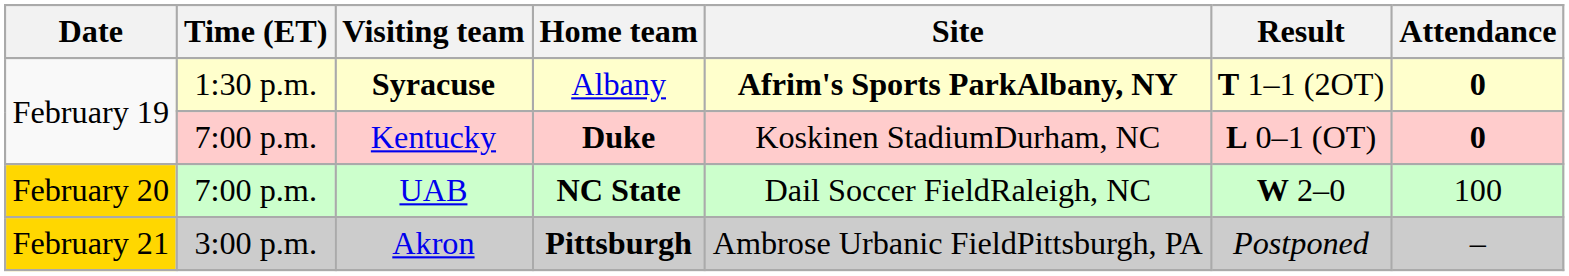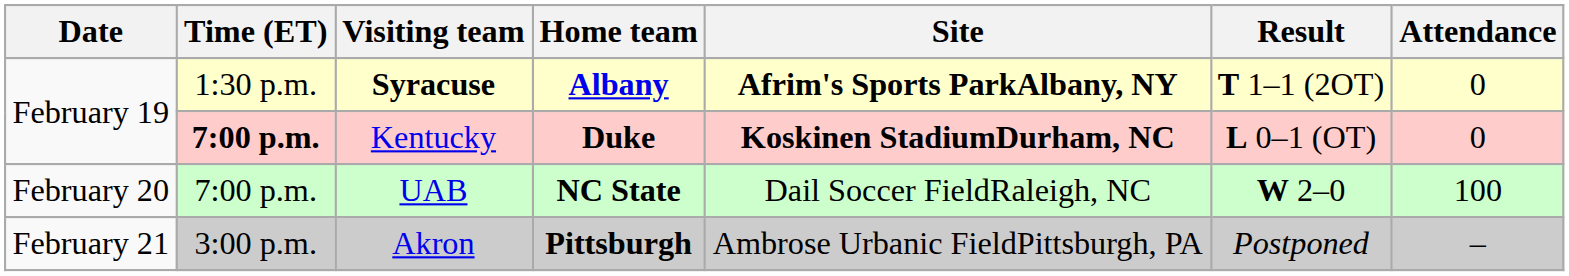(619, 84) normal -> (619, 84) bold
(1478, 84) bold -> (1478, 84) normal
(256, 137) normal -> (256, 137) bold
(958, 137) normal -> (958, 137) bold
(1478, 137) bold -> (1478, 137) normal
(91, 190) gold background -> (91, 190) no background
(91, 243) gold background -> (91, 243) no background
